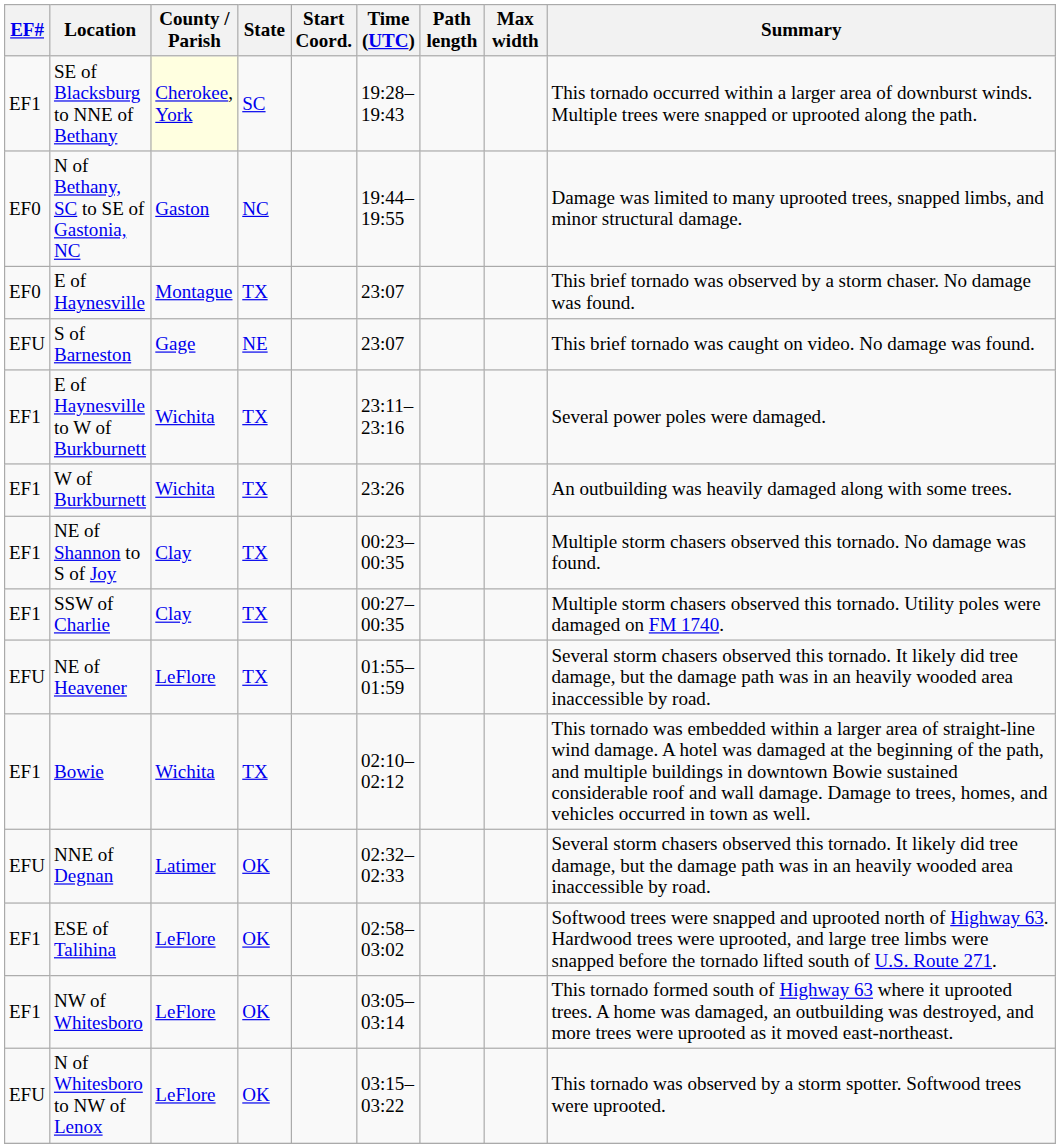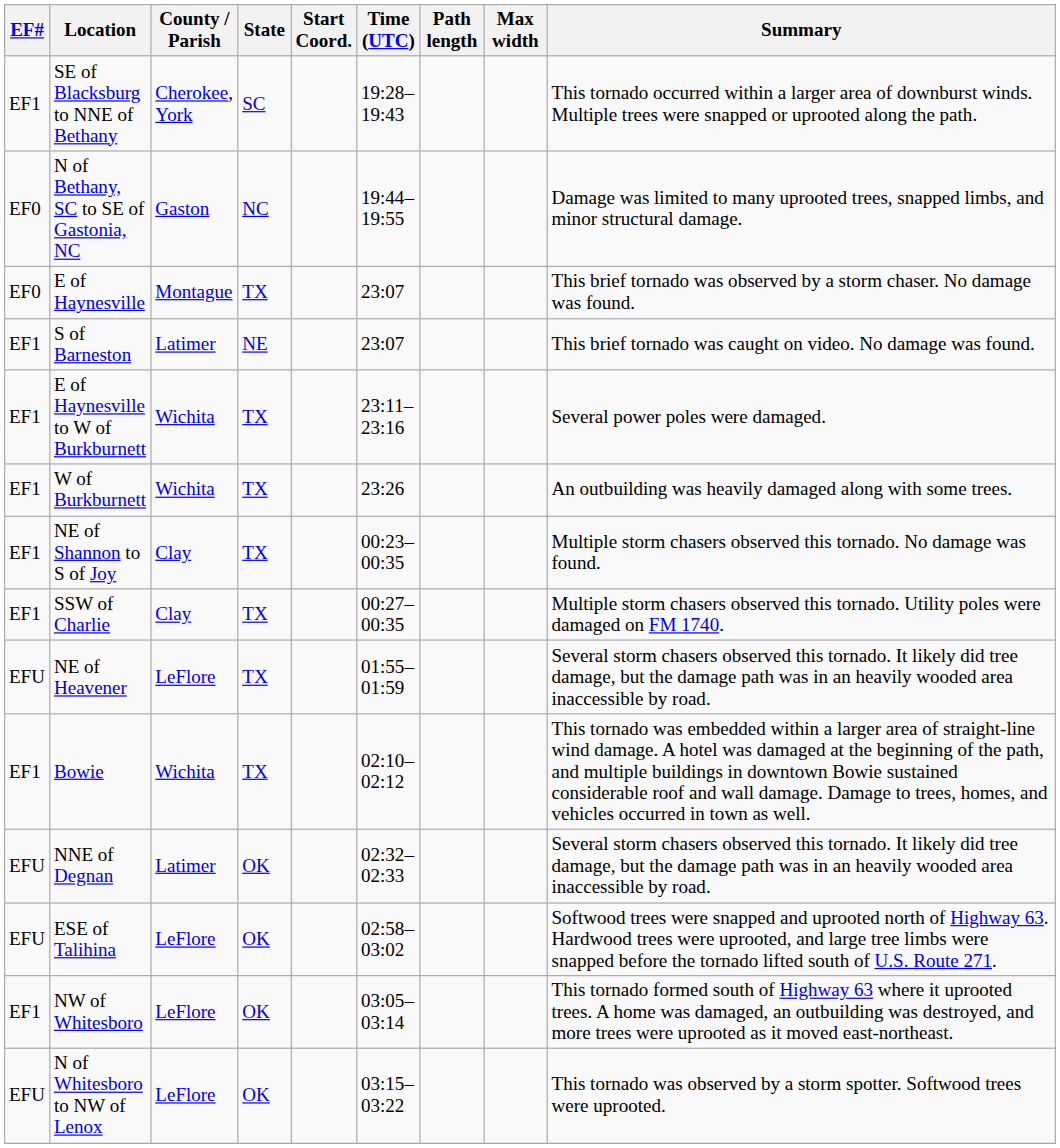(194, 103) lightyellow background -> (194, 103) no background
(27, 343) EFU -> (25, 343) EF1
(175, 343) Gage -> (185, 343) Latimer
(25, 938) EF1 -> (27, 938) EFU
